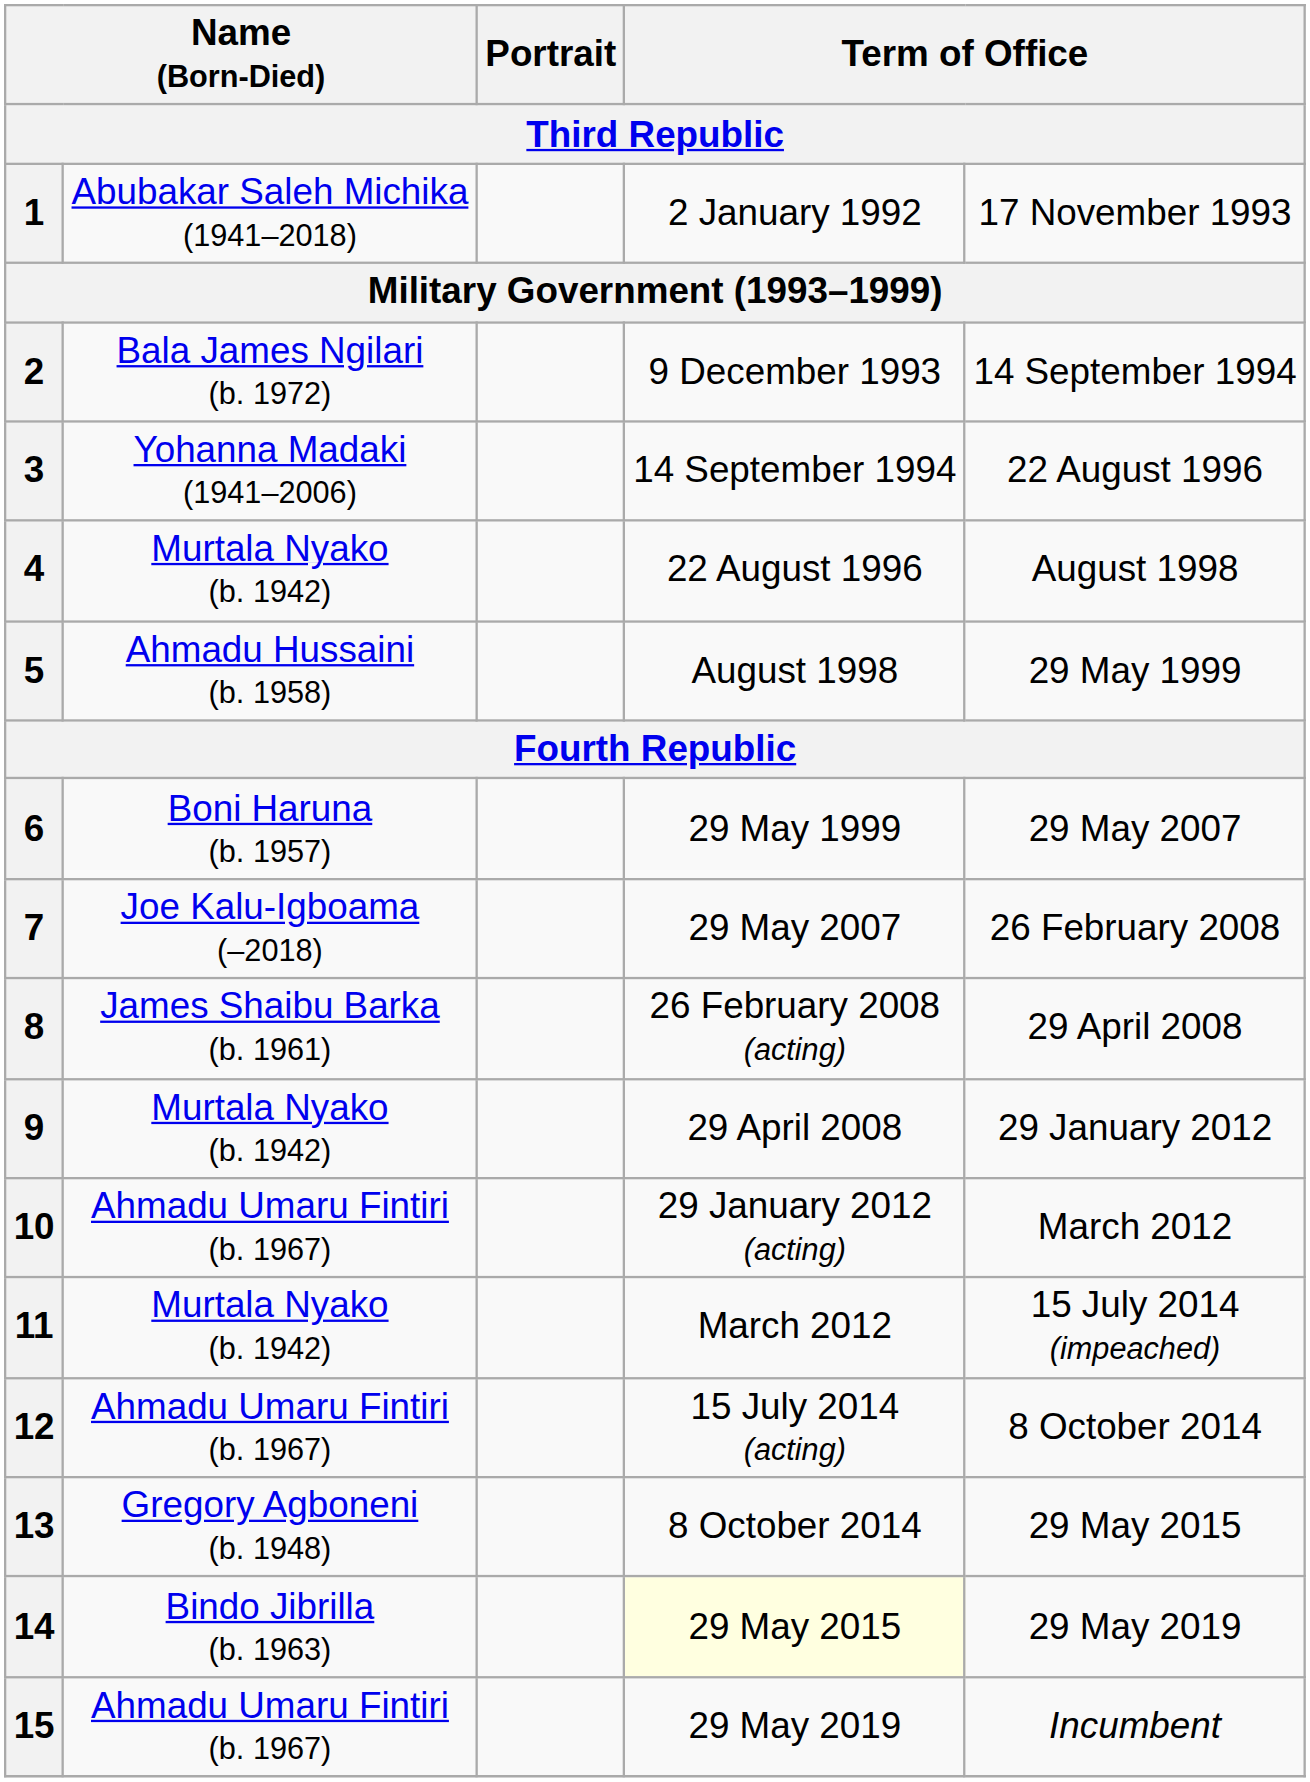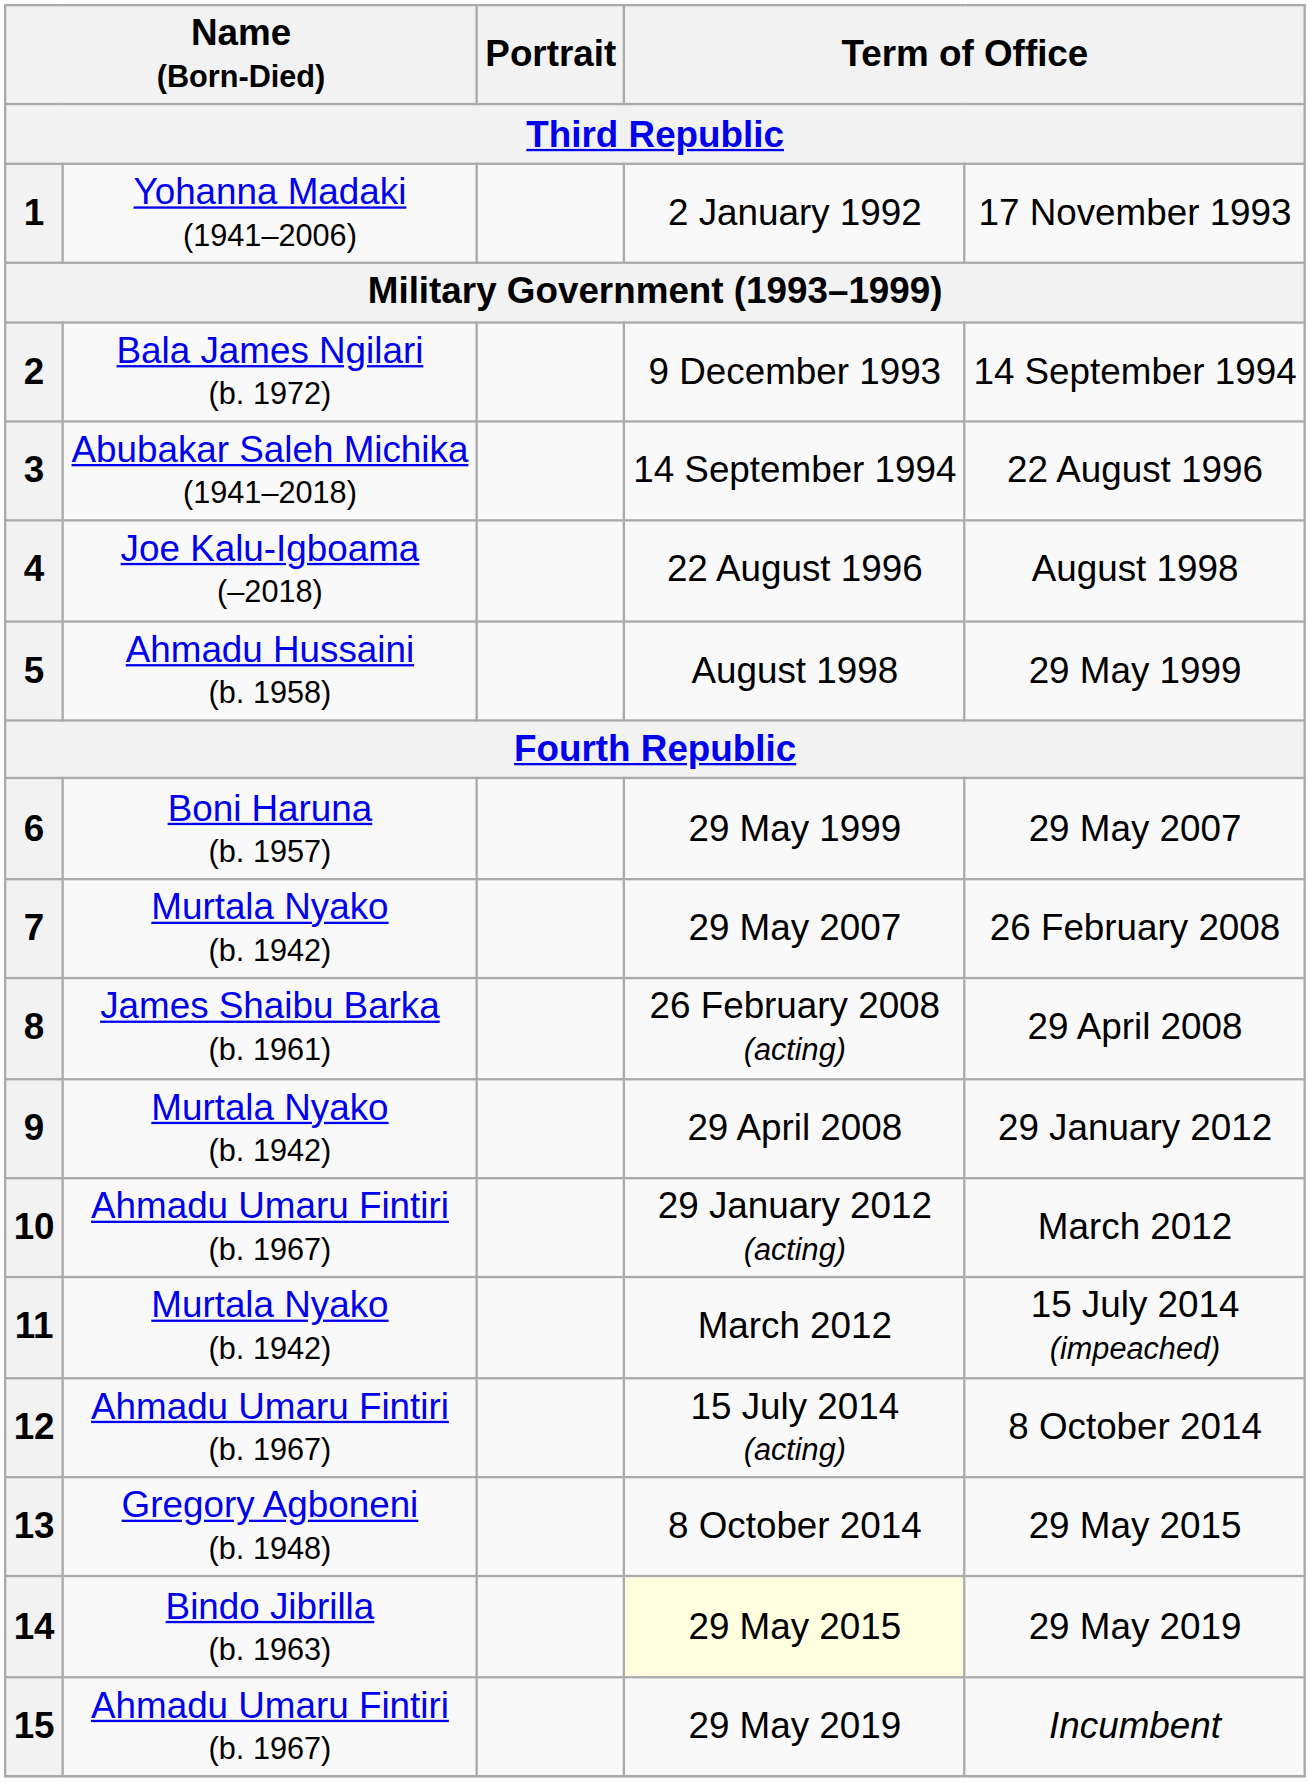(270, 212) Abubakar Saleh Michika (1941–2018) -> (270, 212) Yohanna Madaki (1941–2006)
(270, 470) Yohanna Madaki (1941–2006) -> (270, 470) Abubakar Saleh Michika (1941–2018)
(270, 570) Murtala Nyako (b. 1942) -> (270, 570) Joe Kalu-Igboama (–2018)
(270, 927) Joe Kalu-Igboama (–2018) -> (270, 927) Murtala Nyako (b. 1942)
